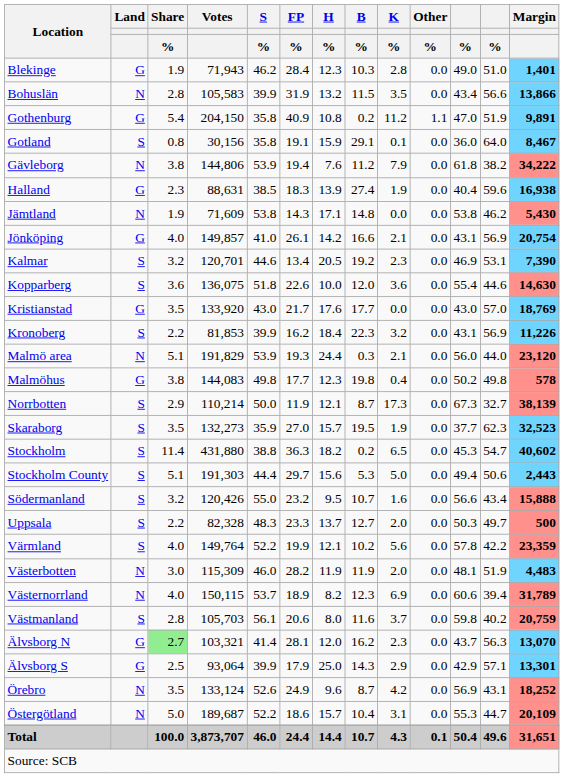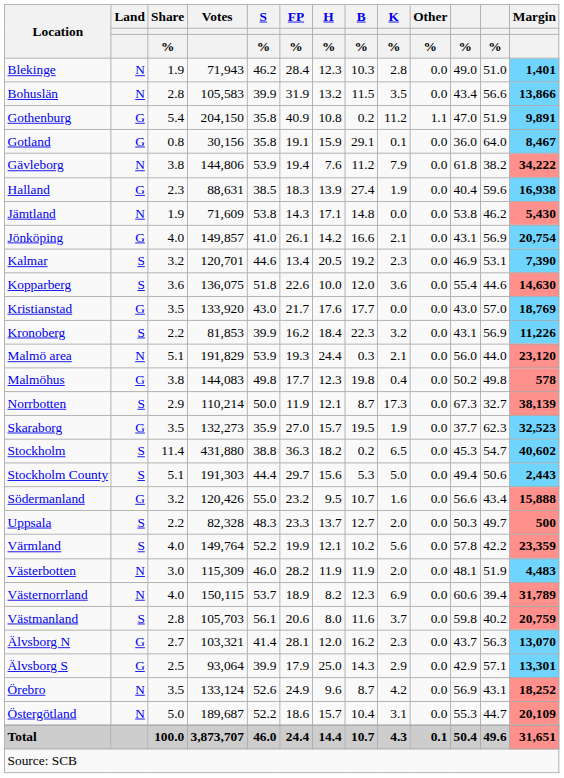(140, 70) G -> (140, 70) N
(141, 141) S -> (140, 141) G
(141, 427) S -> (140, 427) G
(141, 499) S -> (140, 499) G
(176, 642) lightgreen background -> (176, 642) no background
